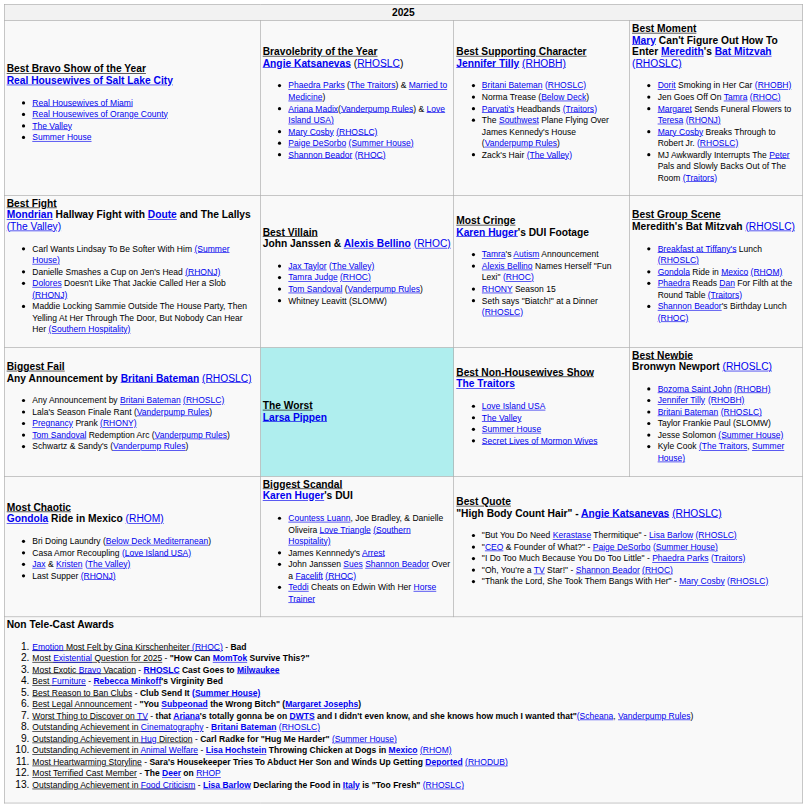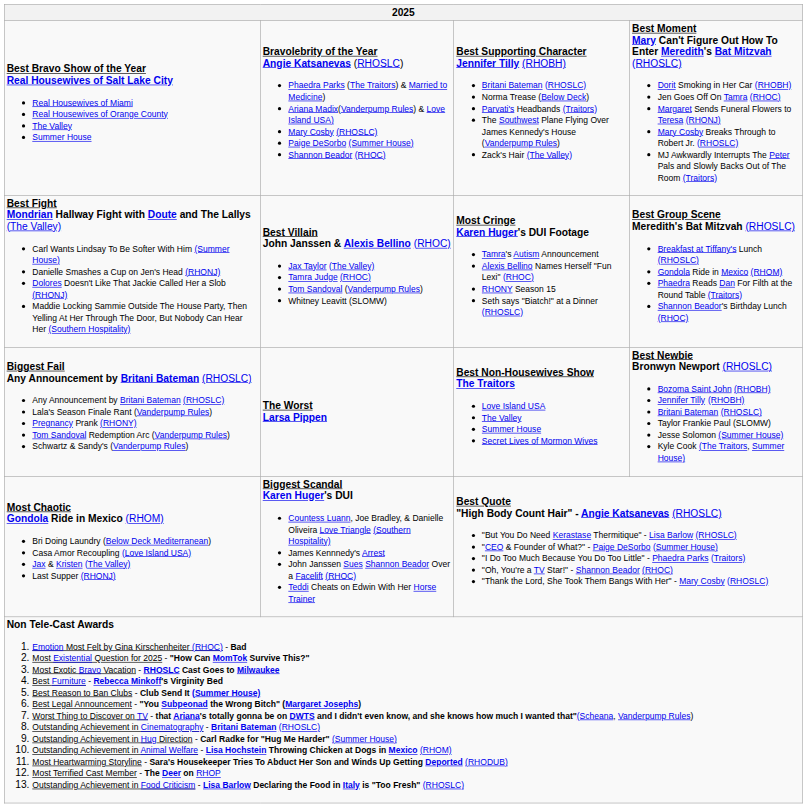(295, 412) paleturquoise background -> (295, 412) no background
